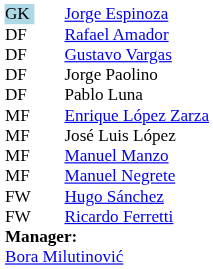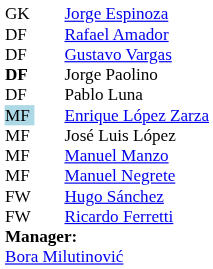(17, 14) lightblue background -> (17, 14) no background
(16, 74) normal -> (16, 74) bold
(17, 115) no background -> (17, 115) lightblue background
